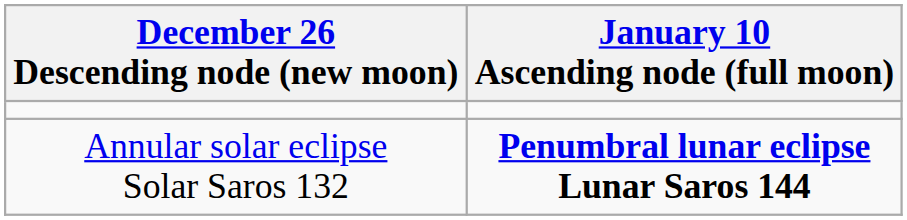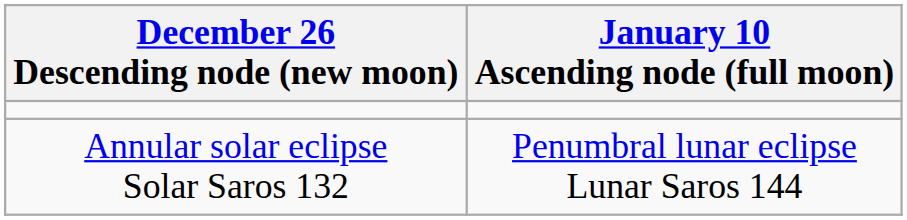(684, 166) bold -> (684, 166) normal
